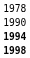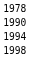(15, 37) bold -> (15, 37) normal
(15, 51) bold -> (15, 51) normal
